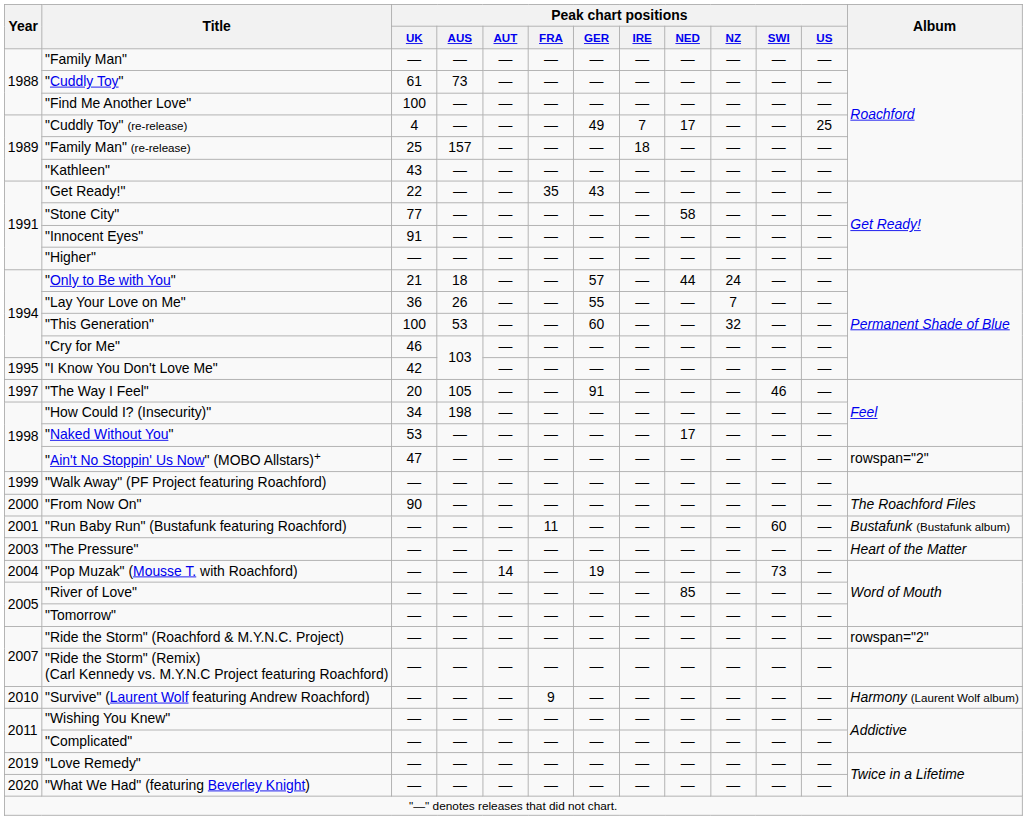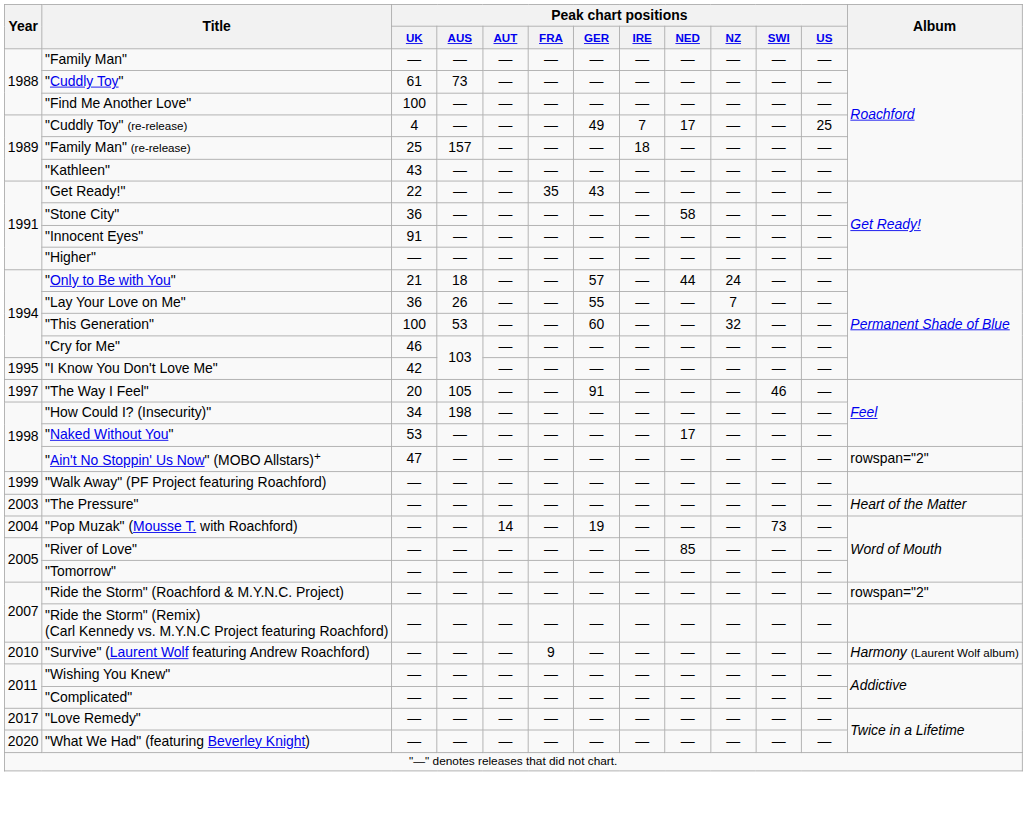(414, 214) 77 -> (414, 214) 36
- row: (93, 504)
- row: (196, 527)
(23, 763) 2019 -> (23, 719) 2017
